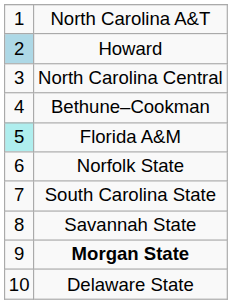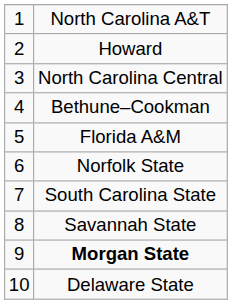(19, 48) lightblue background -> (19, 48) no background
(19, 136) paleturquoise background -> (19, 136) no background
